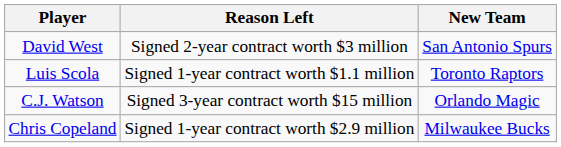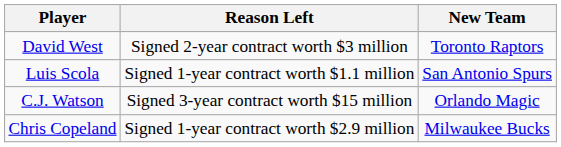(487, 45) San Antonio Spurs -> (487, 45) Toronto Raptors
(487, 73) Toronto Raptors -> (487, 73) San Antonio Spurs
